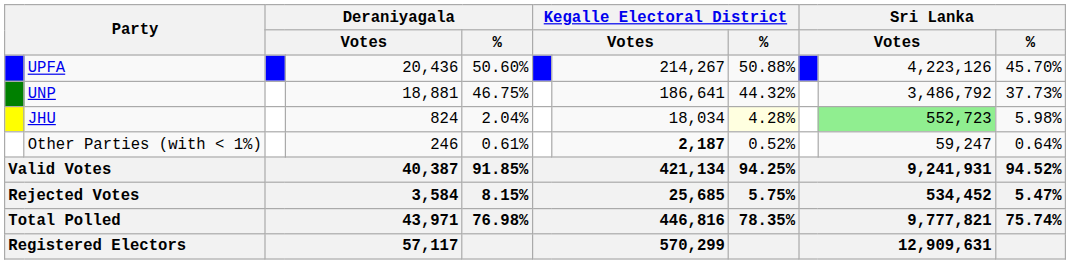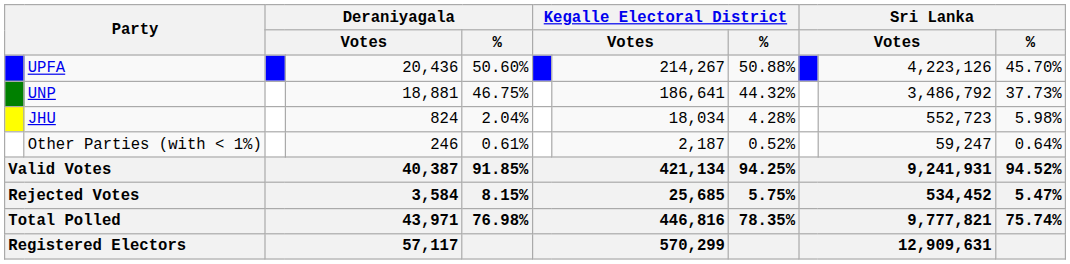(772, 119) lightyellow background -> (772, 119) no background
(959, 119) lightgreen background -> (959, 119) no background
(702, 144) bold -> (702, 144) normal
